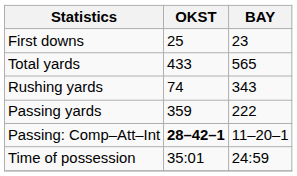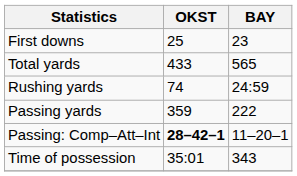(244, 87) 343 -> (250, 87) 24:59
(250, 158) 24:59 -> (244, 158) 343
